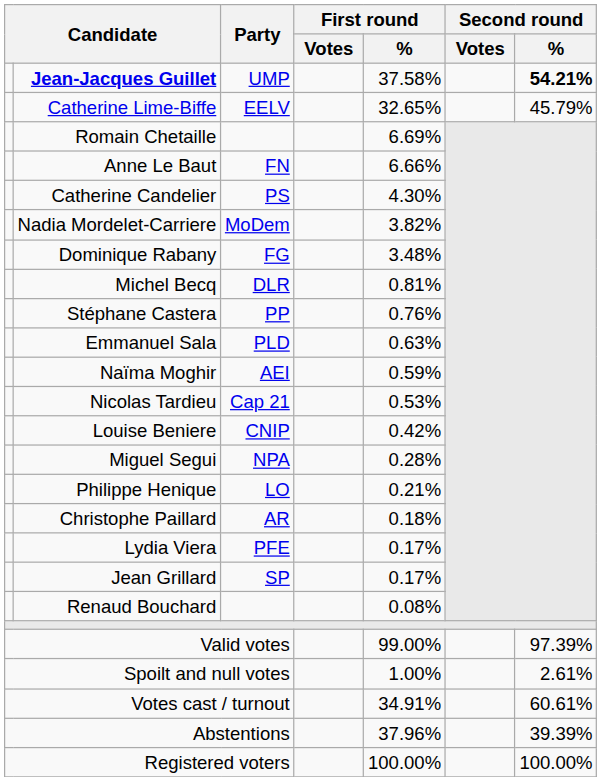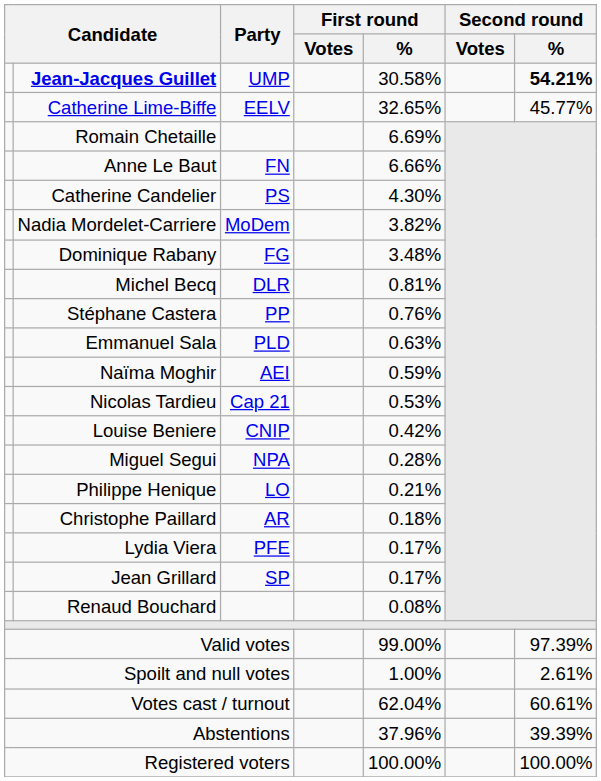(410, 78) 37.58% -> (410, 78) 30.58%
(561, 108) 45.79% -> (561, 108) 45.77%
(410, 703) 34.91% -> (410, 703) 62.04%
